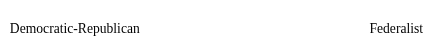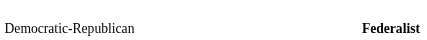(396, 28) normal -> (391, 28) bold
